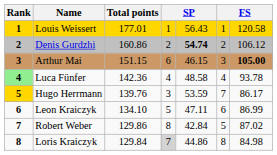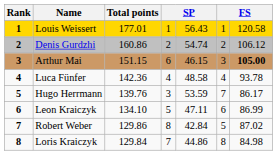(196, 45) bold -> (196, 45) normal
(19, 77) lightgreen background -> (19, 77) no background
(19, 93) gold background -> (19, 93) no background
(168, 142) lightgrey background -> (168, 142) no background
